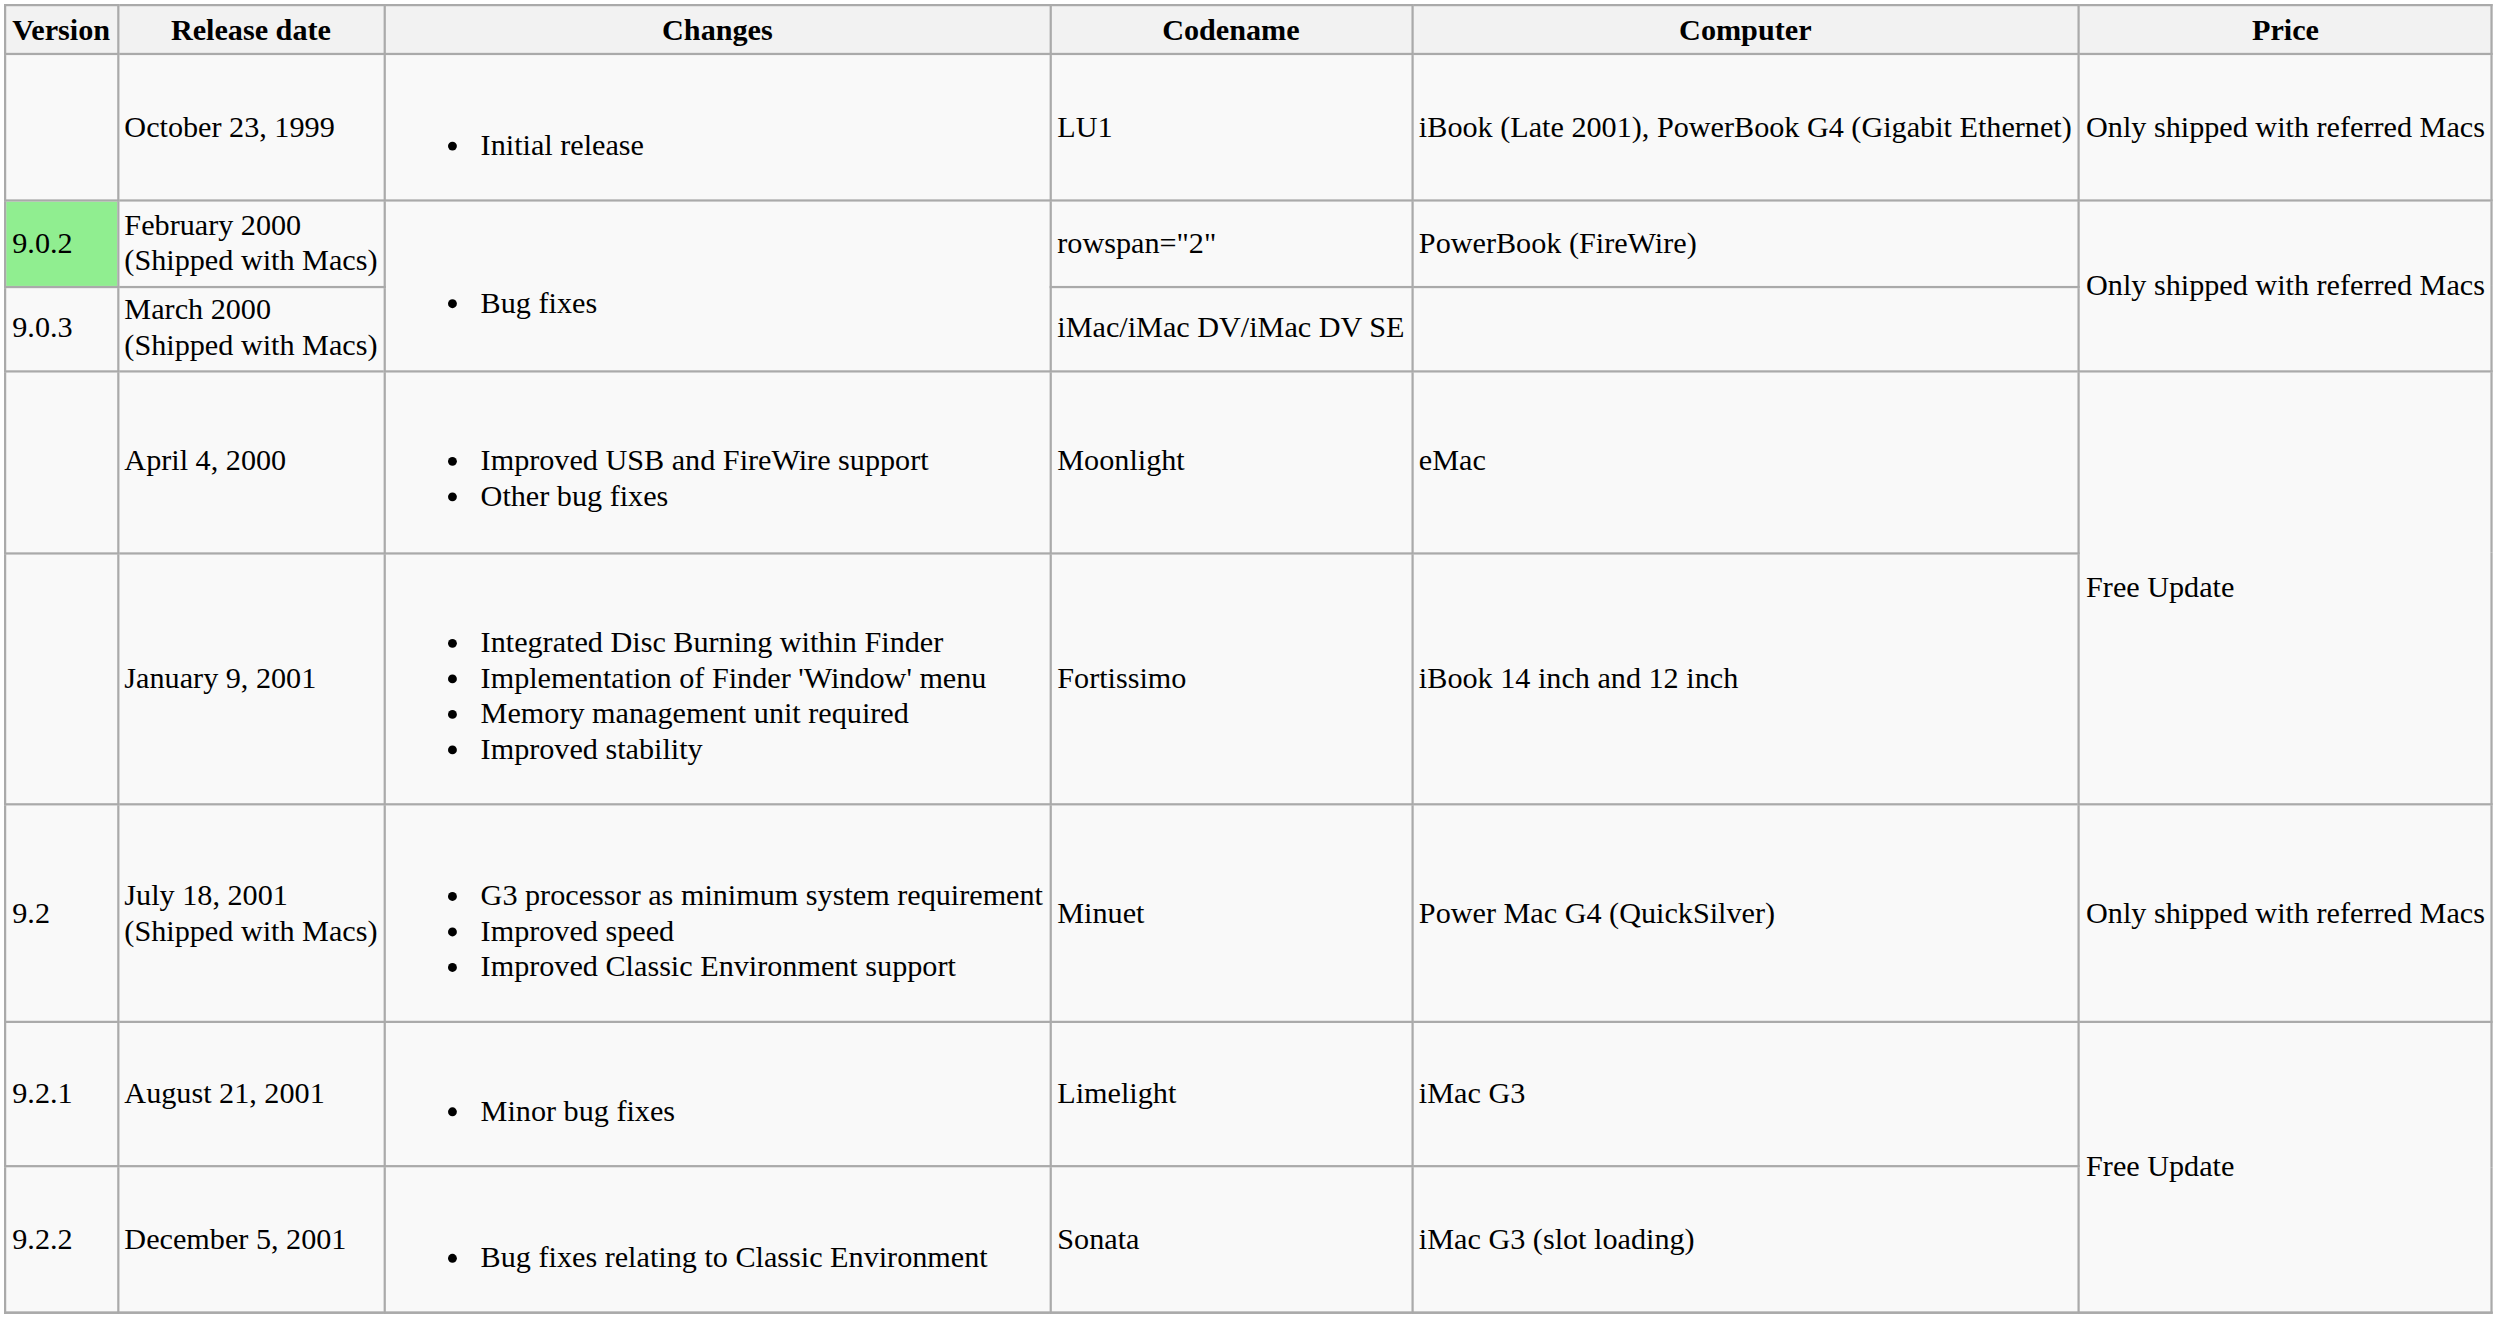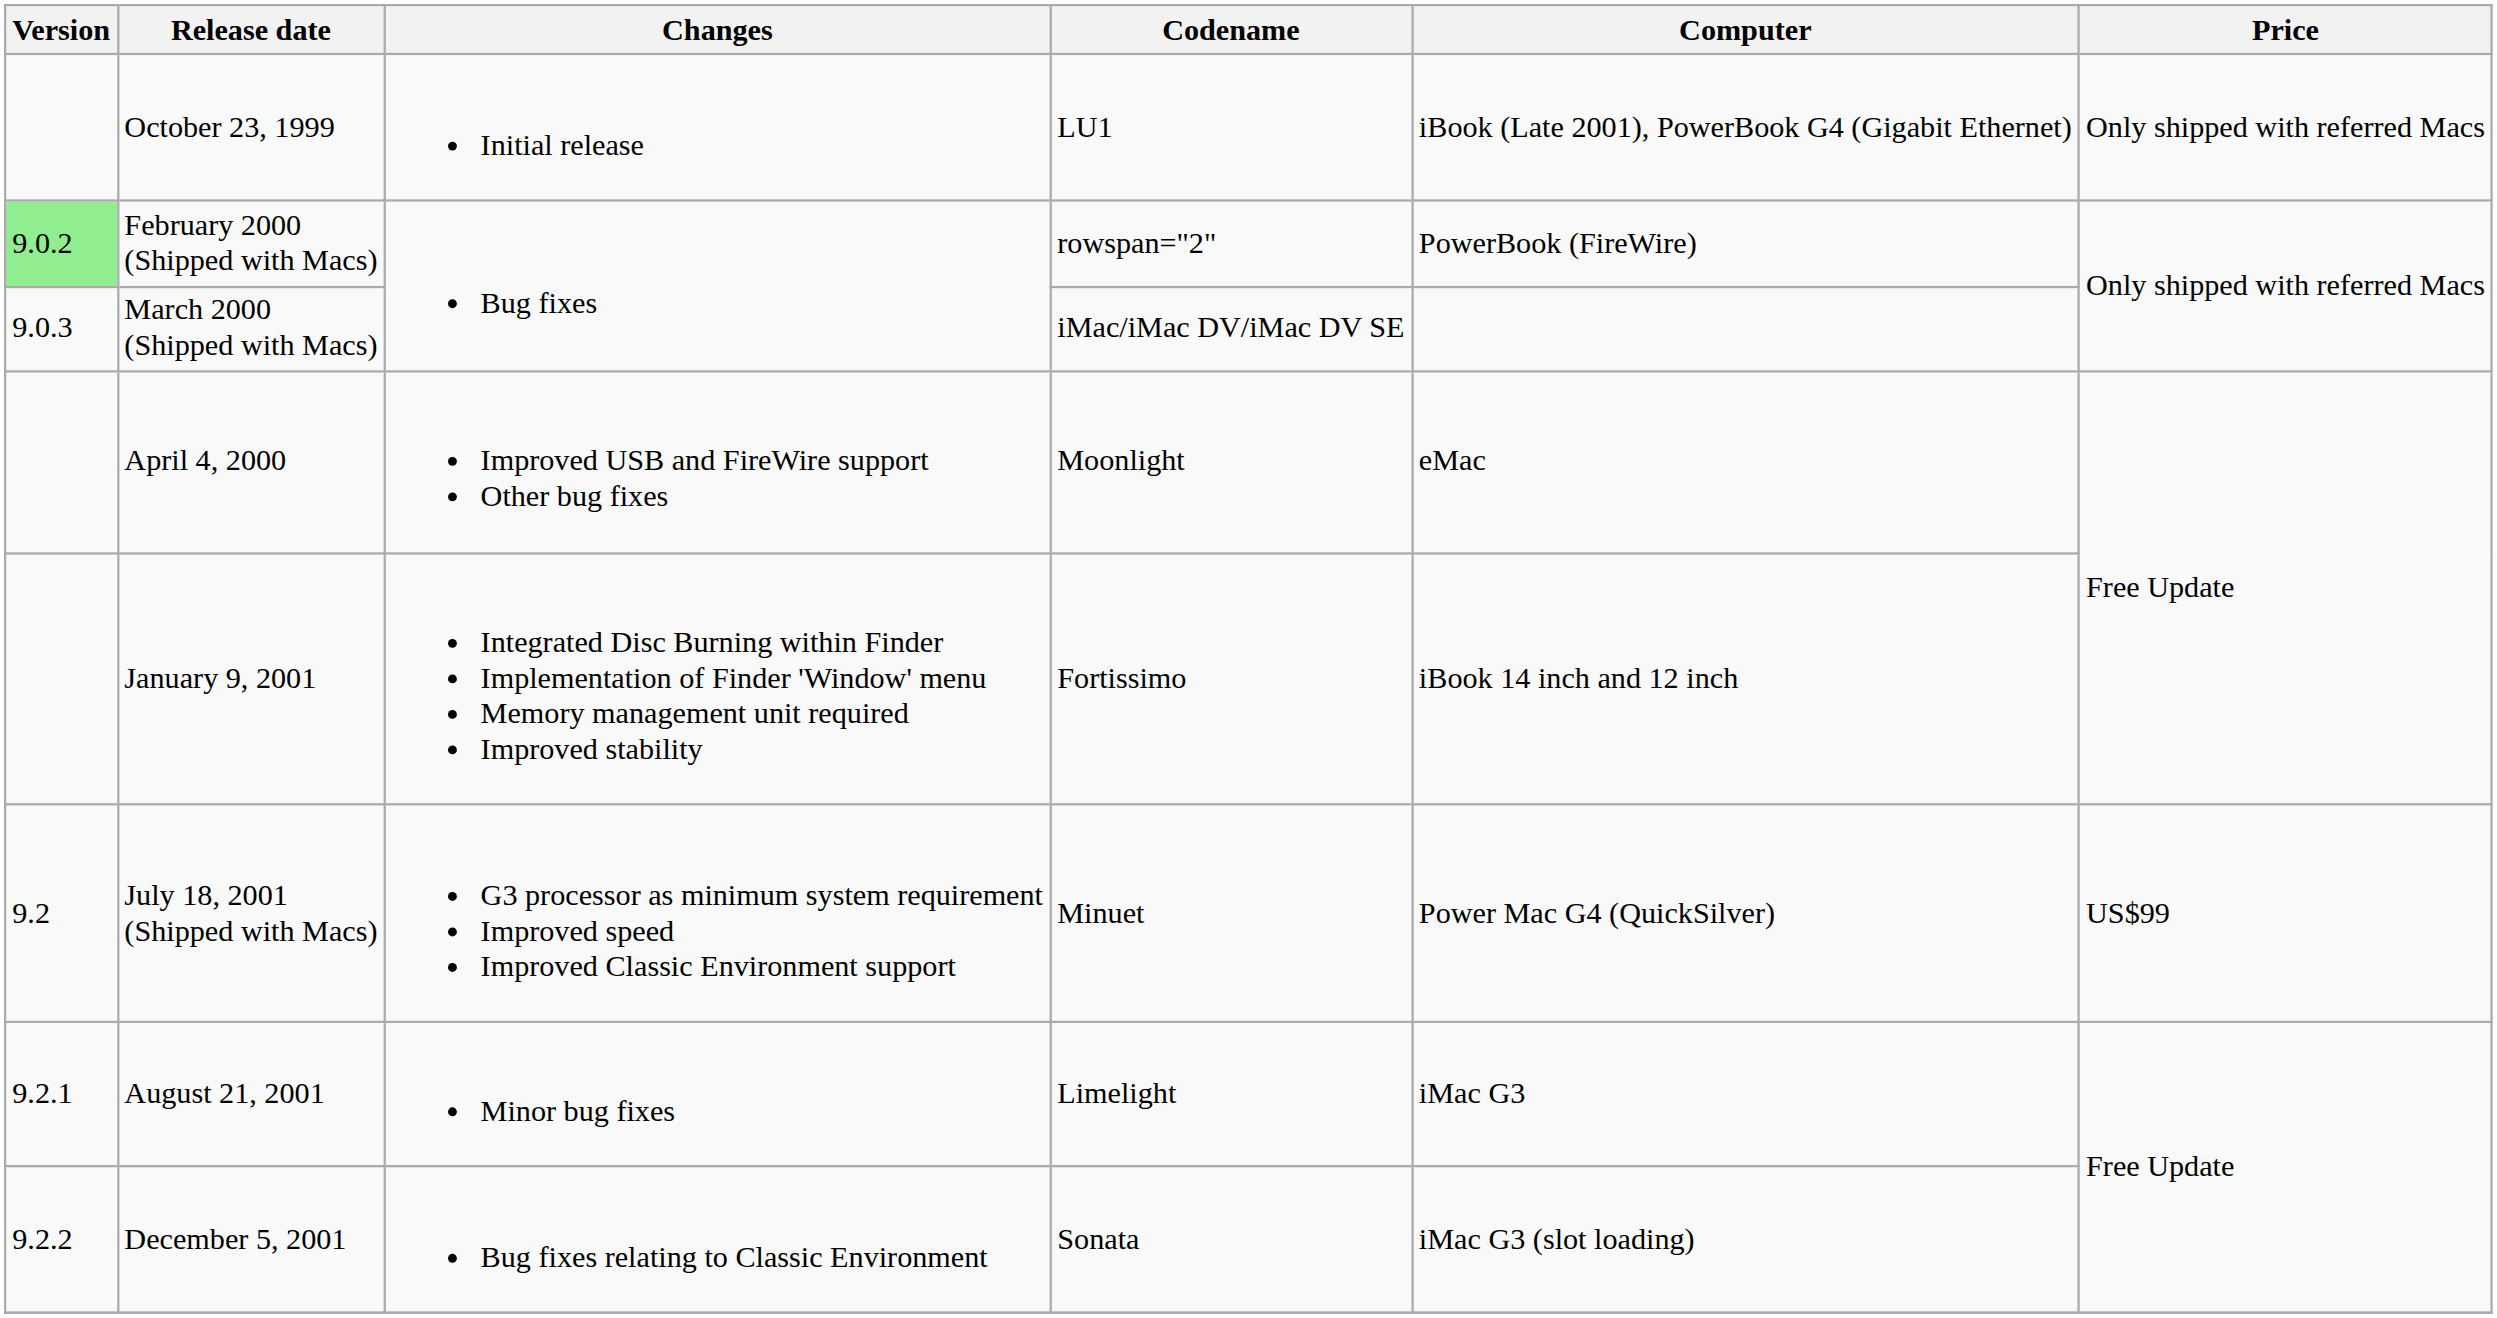(2286, 912) Only shipped with referred Macs -> (2128, 912) US$99
